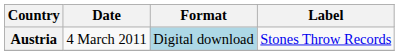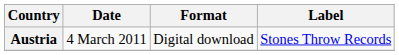(203, 38) lightblue background -> (203, 38) no background
